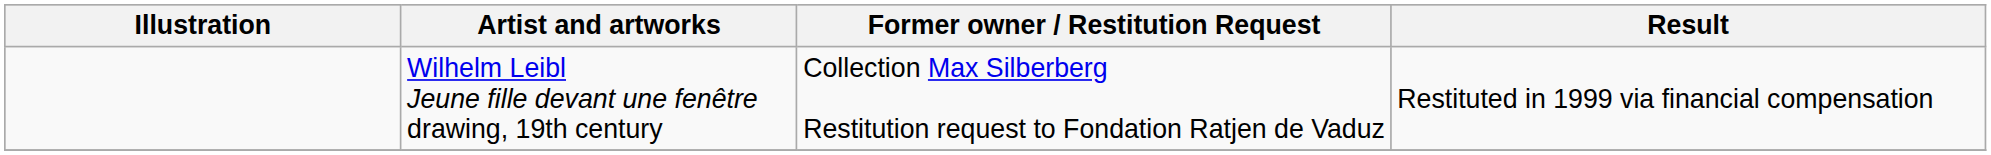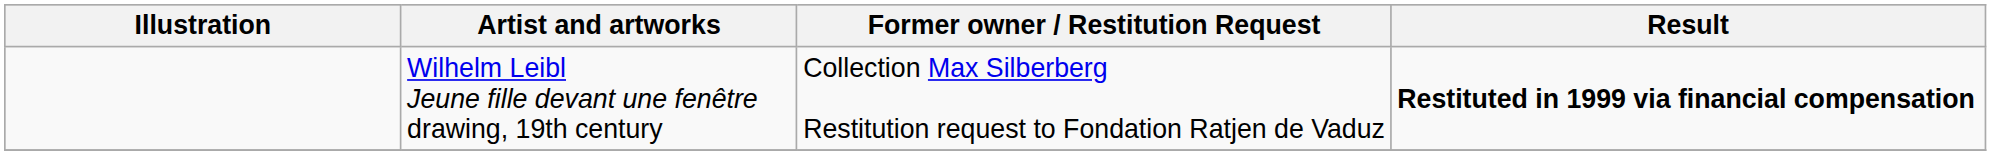(1665, 98) normal -> (1686, 98) bold
